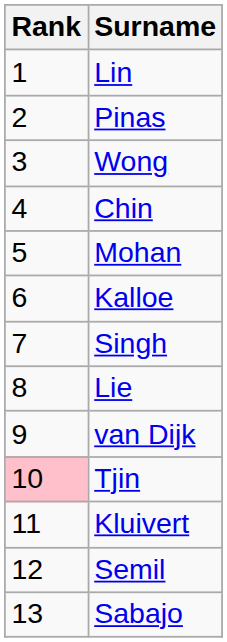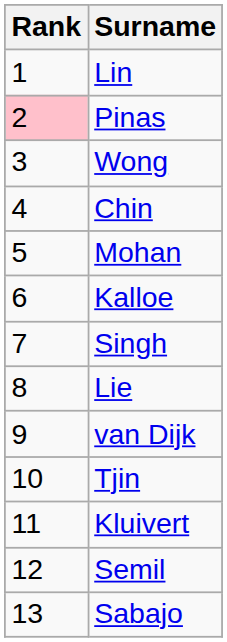(19, 117) no background -> (19, 117) pink background
(27, 478) pink background -> (27, 478) no background
